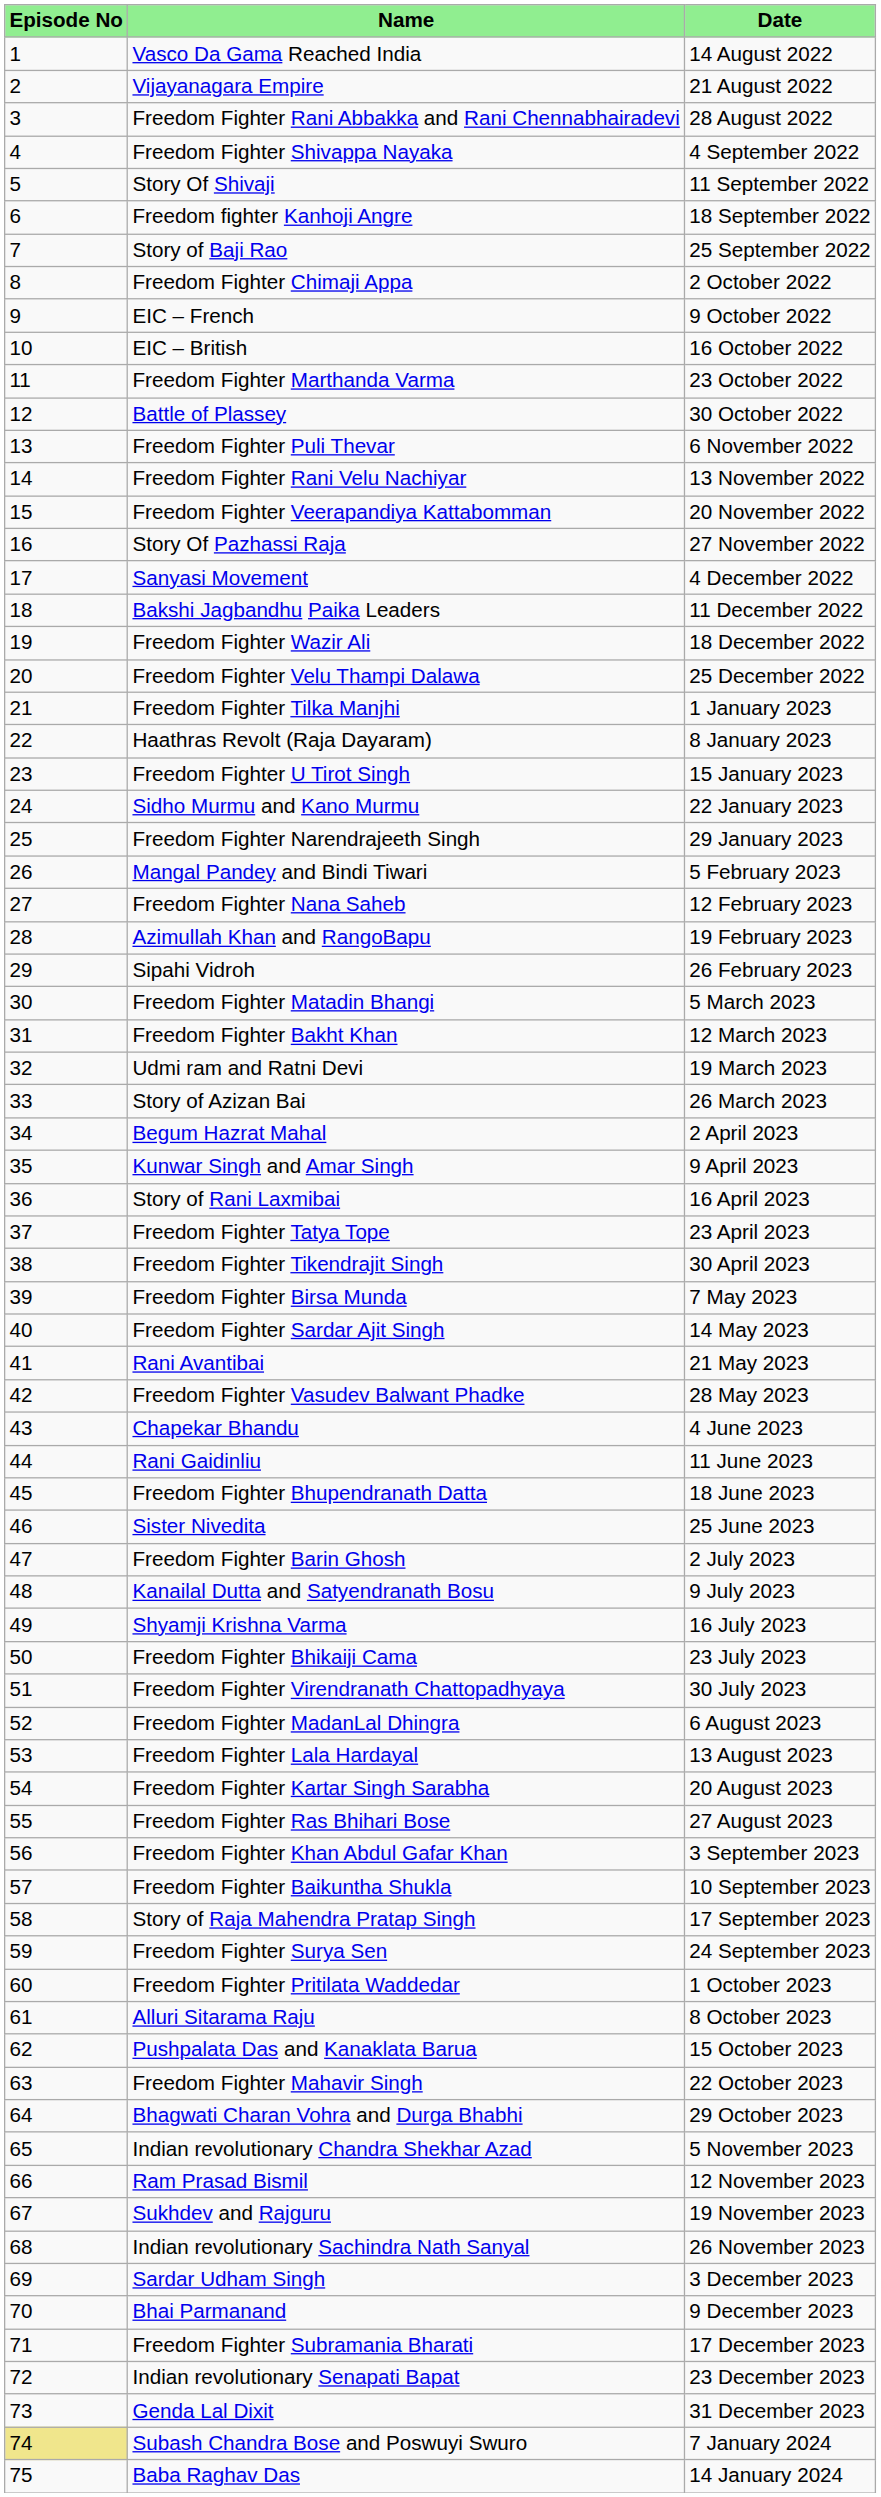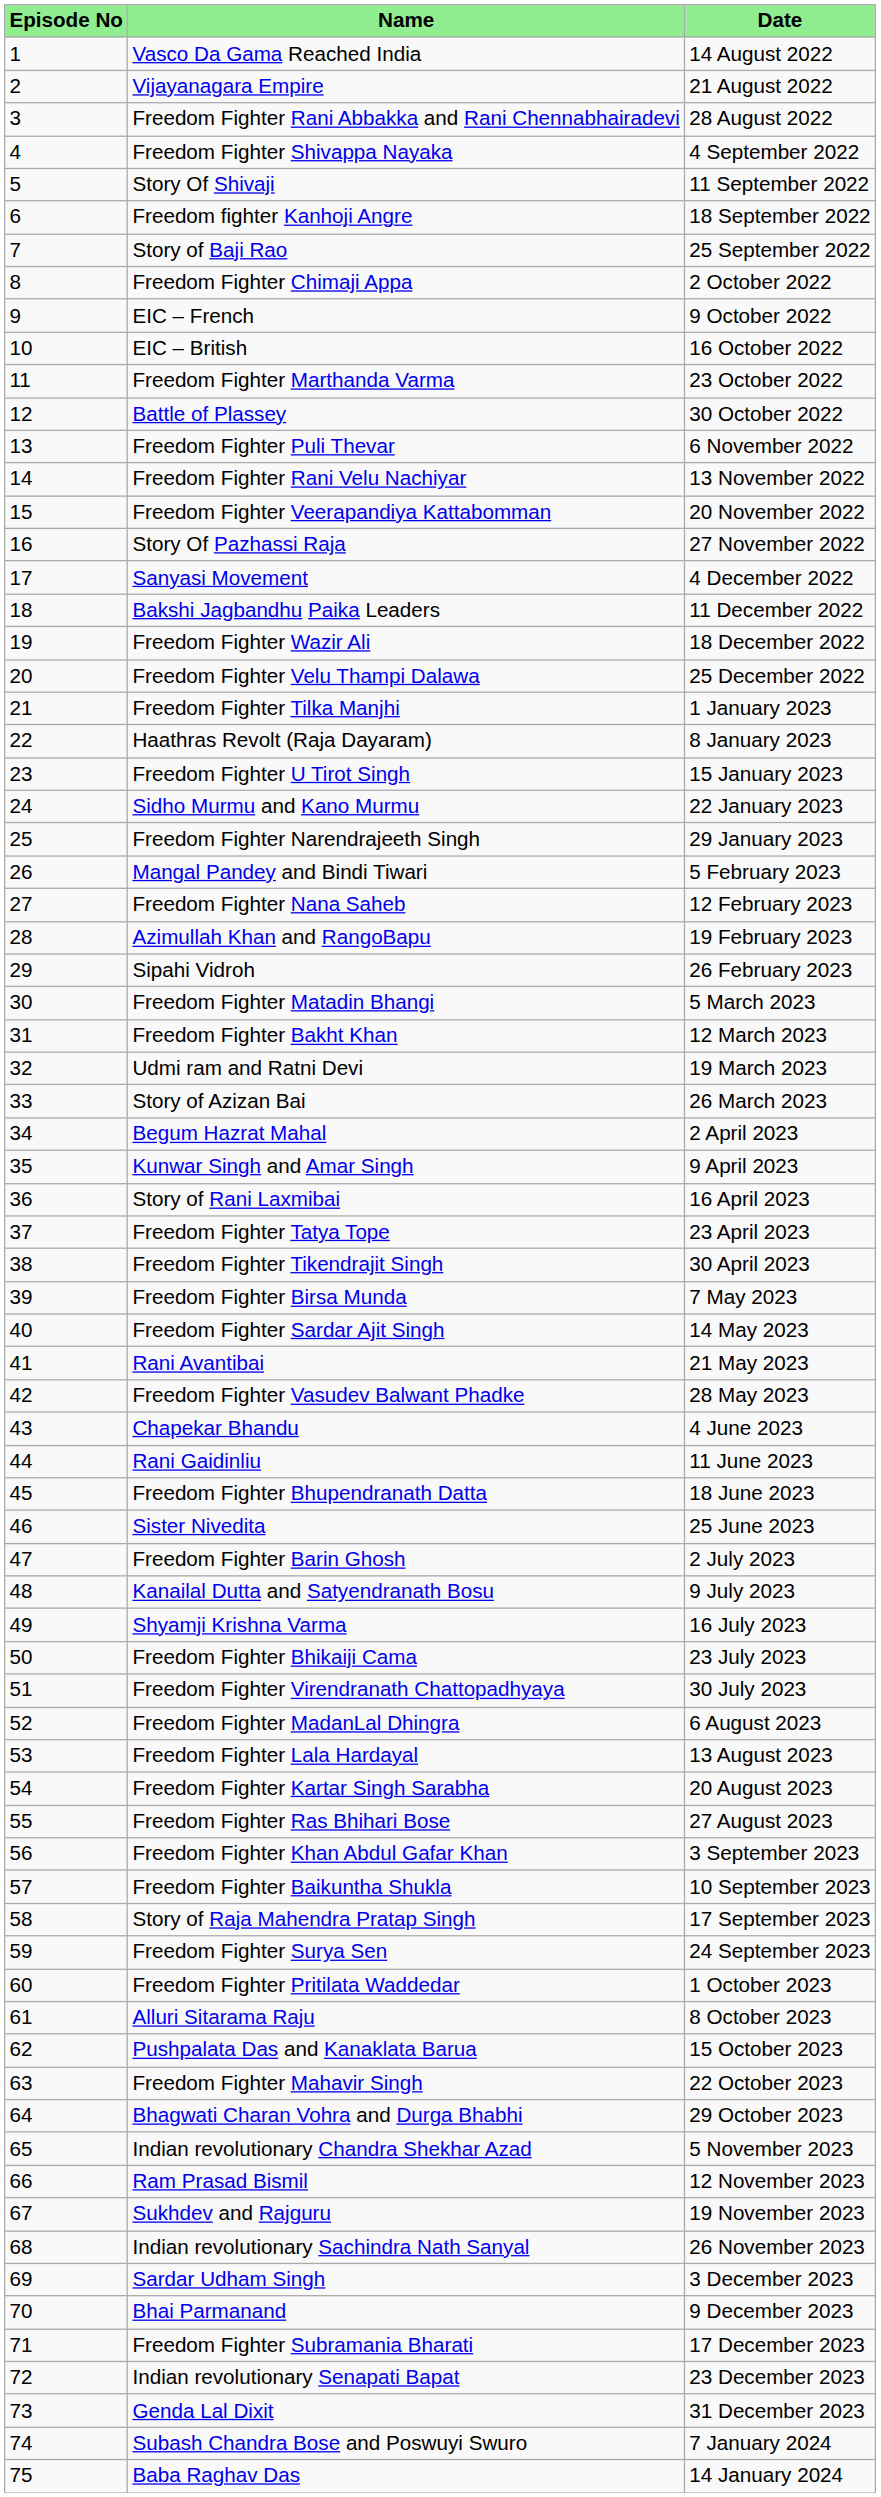(21, 2443) khaki background -> (21, 2443) no background
